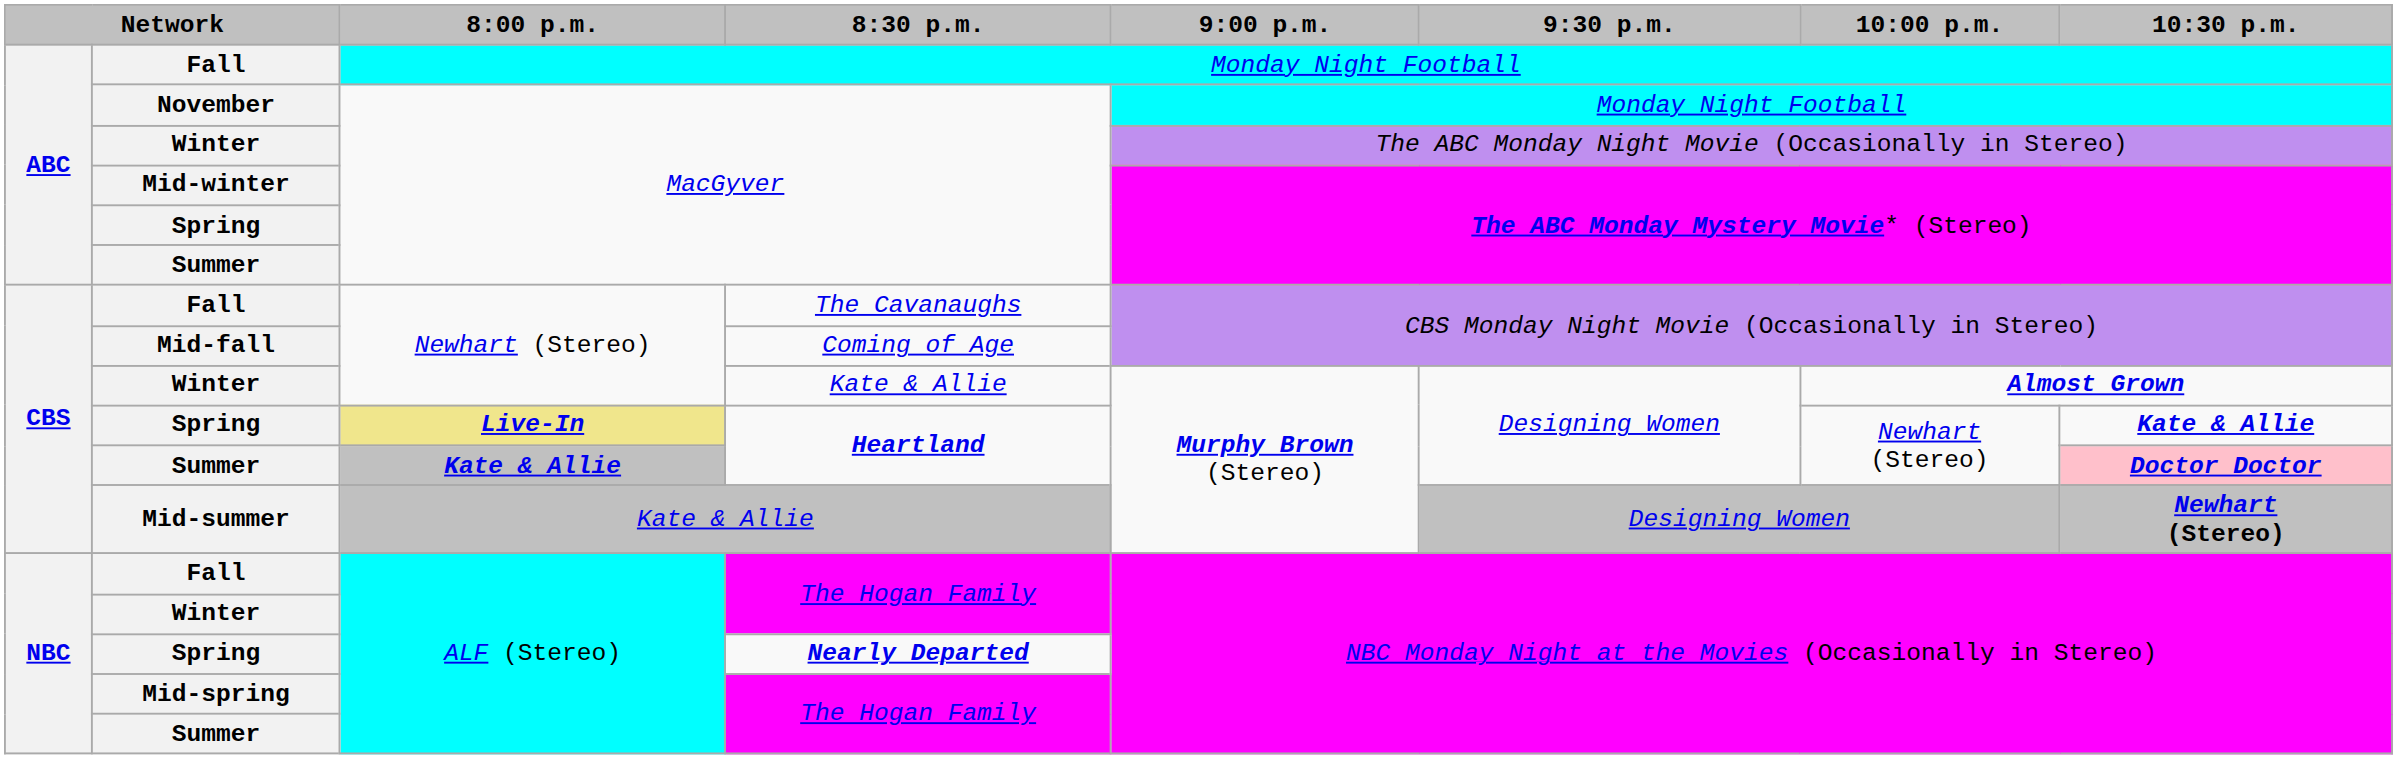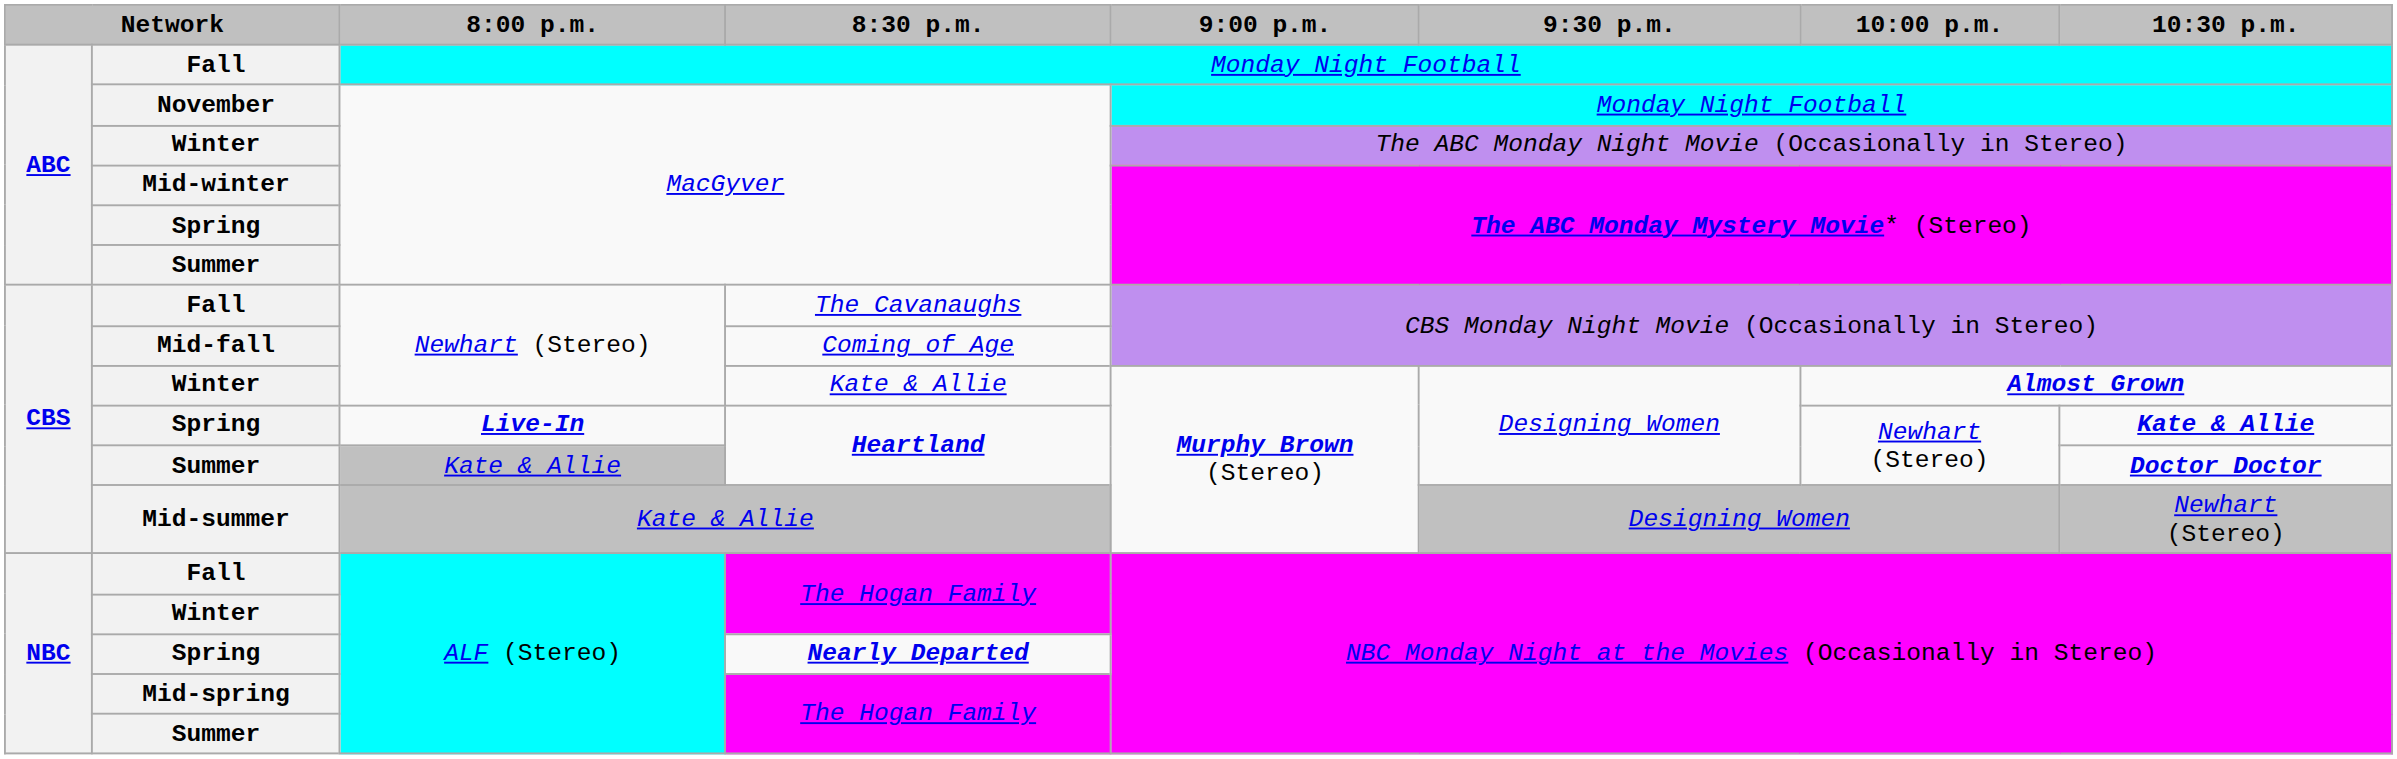(533, 425) khaki background -> (533, 425) no background
(533, 465) bold -> (533, 465) normal
(2226, 465) pink background -> (2226, 465) no background
(2226, 520) bold -> (2226, 520) normal
